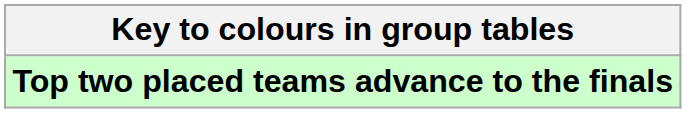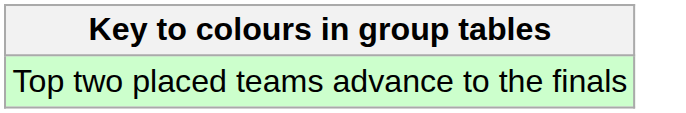(343, 81) bold -> (320, 81) normal
